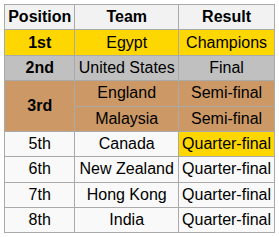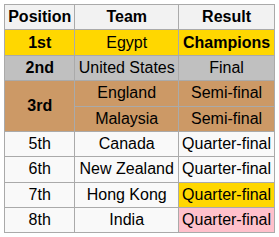(227, 42) normal -> (227, 42) bold
(227, 144) gold background -> (227, 144) no background
(227, 194) no background -> (227, 194) gold background
(227, 220) no background -> (227, 220) pink background
